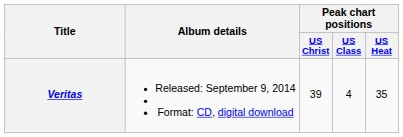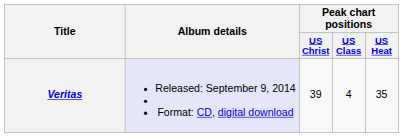(212, 101) no background -> (212, 101) lavender background
